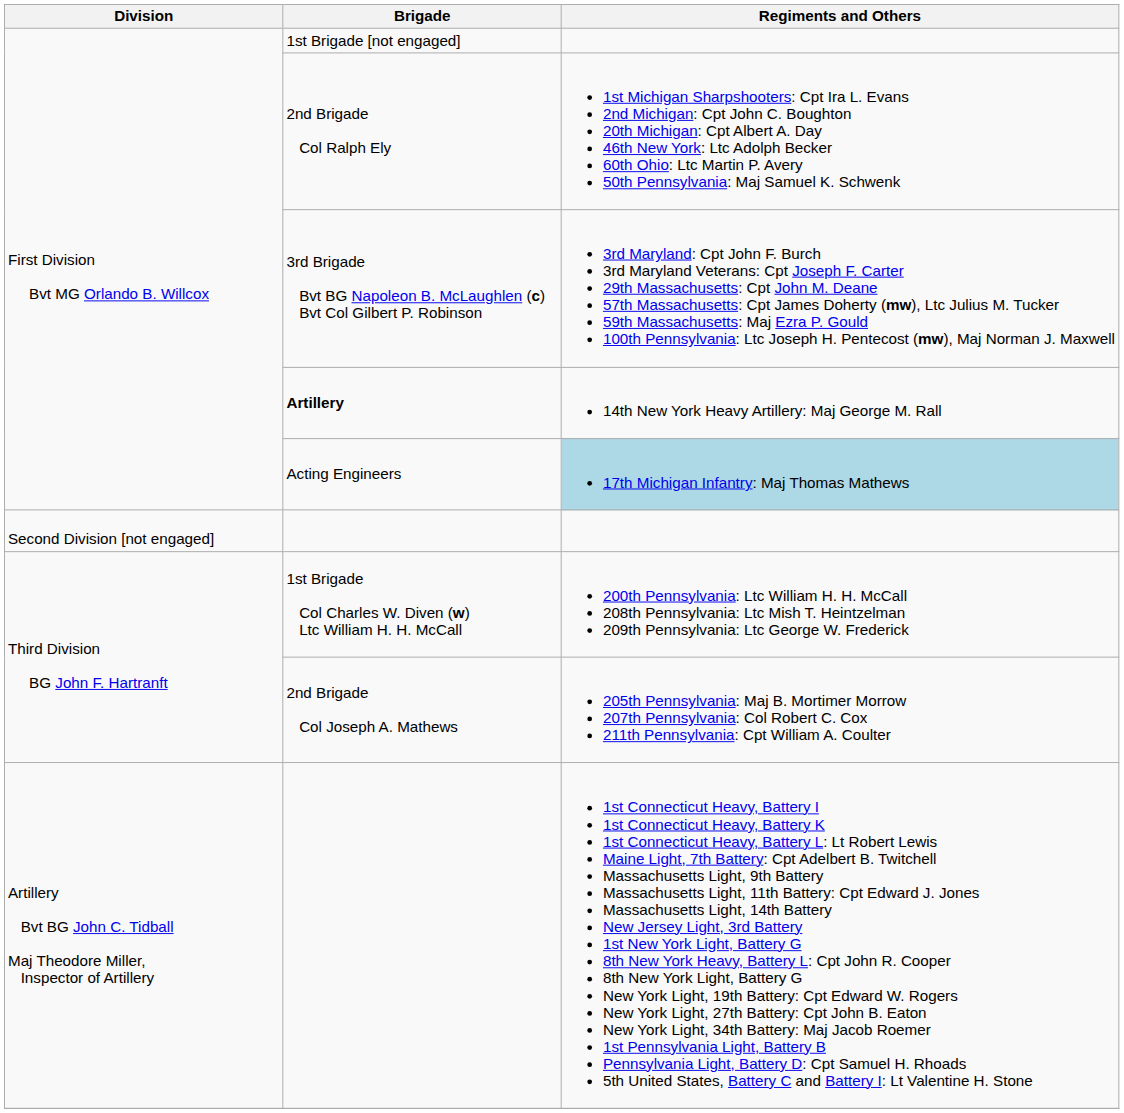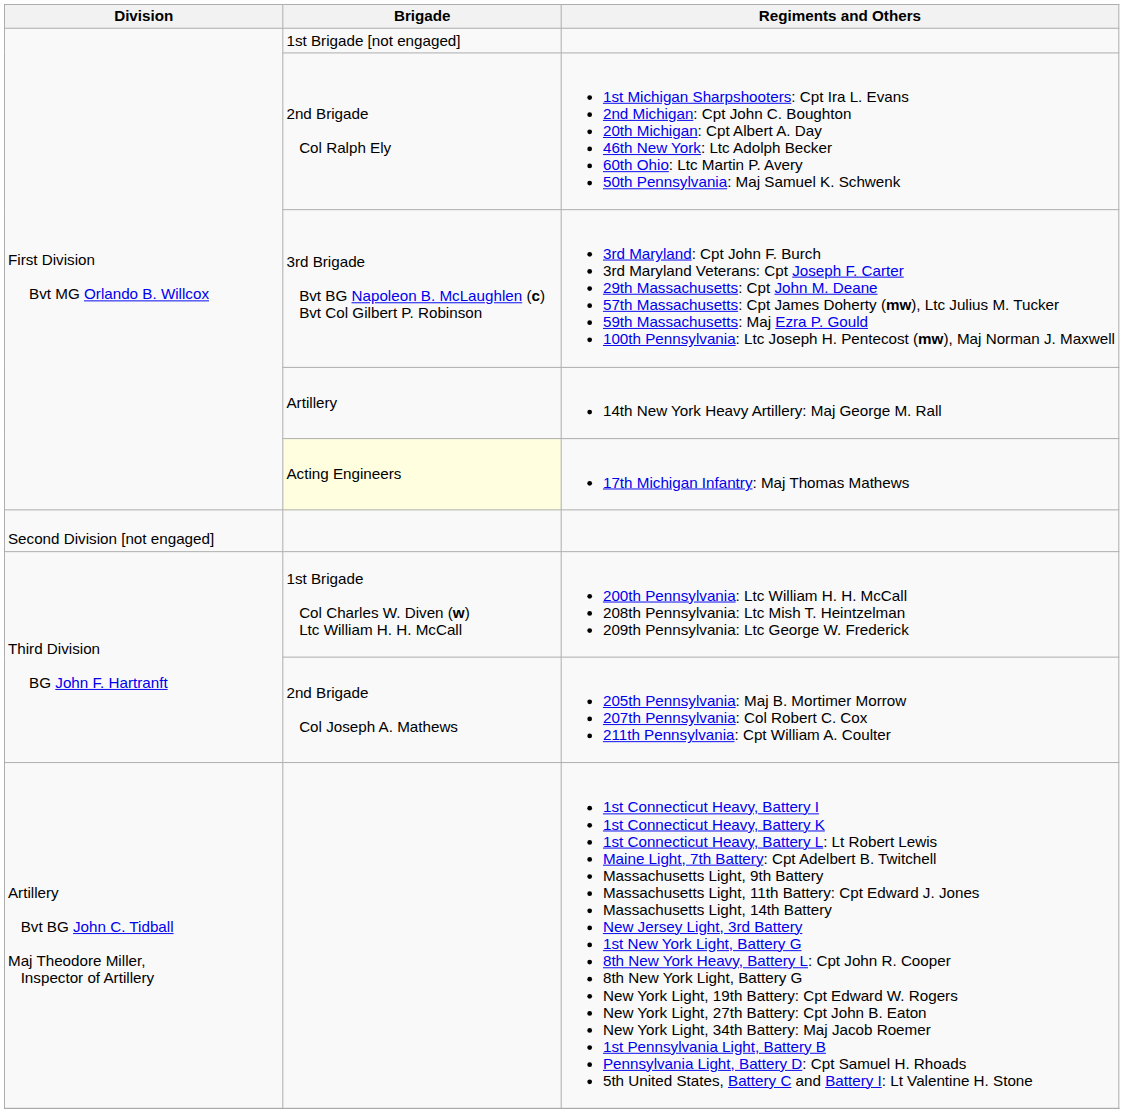(315, 402) bold -> (312, 402) normal
(344, 474) no background -> (344, 474) lightyellow background
(840, 483) lightblue background -> (840, 483) no background
